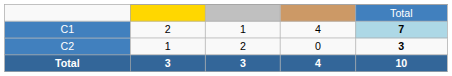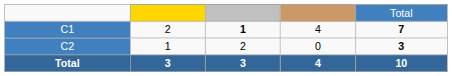(243, 30) normal -> (243, 30) bold
(401, 30) lightblue background -> (401, 30) no background
